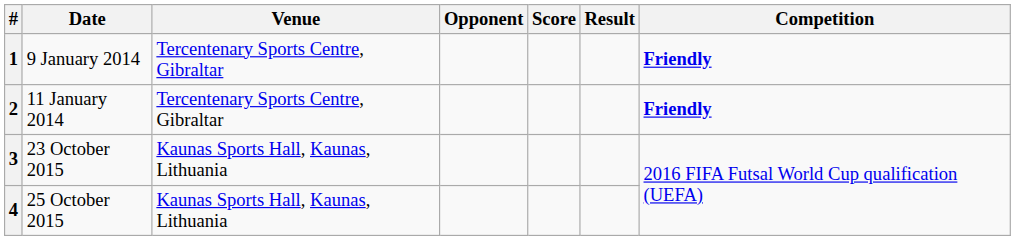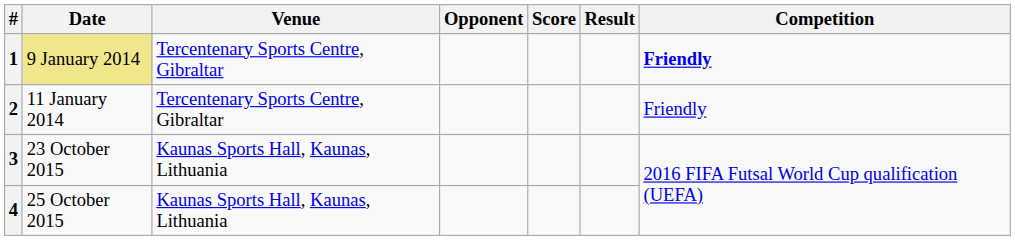(83, 59) no background -> (83, 59) khaki background
(678, 109) bold -> (675, 109) normal
